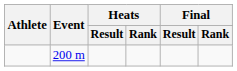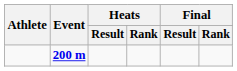(69, 56) normal -> (69, 56) bold
